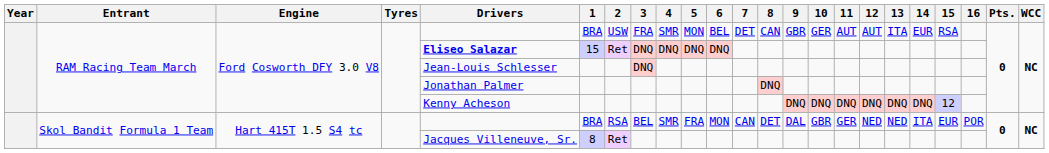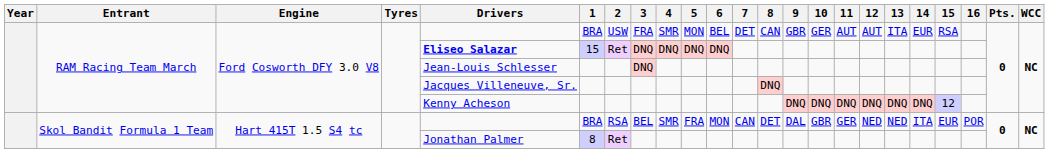(473, 86) Jonathan Palmer -> (500, 86) Jacques Villeneuve, Sr.
(500, 139) Jacques Villeneuve, Sr. -> (473, 139) Jonathan Palmer
